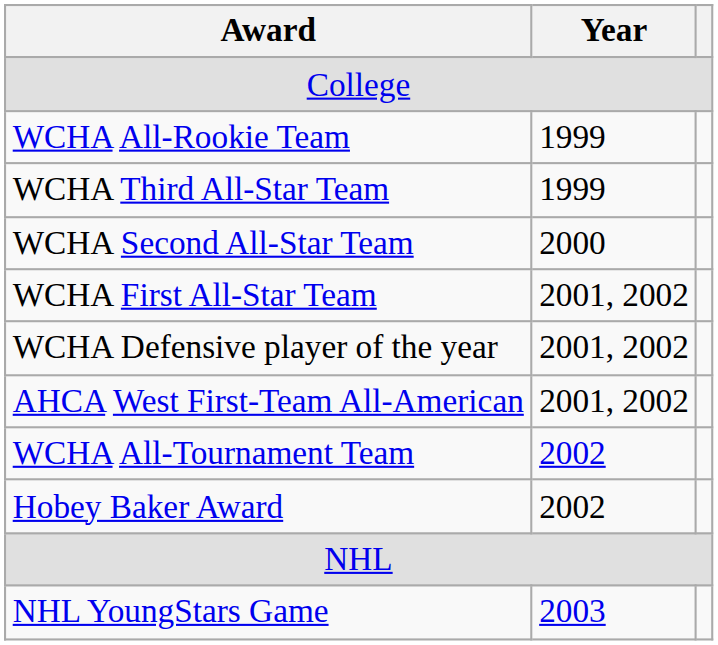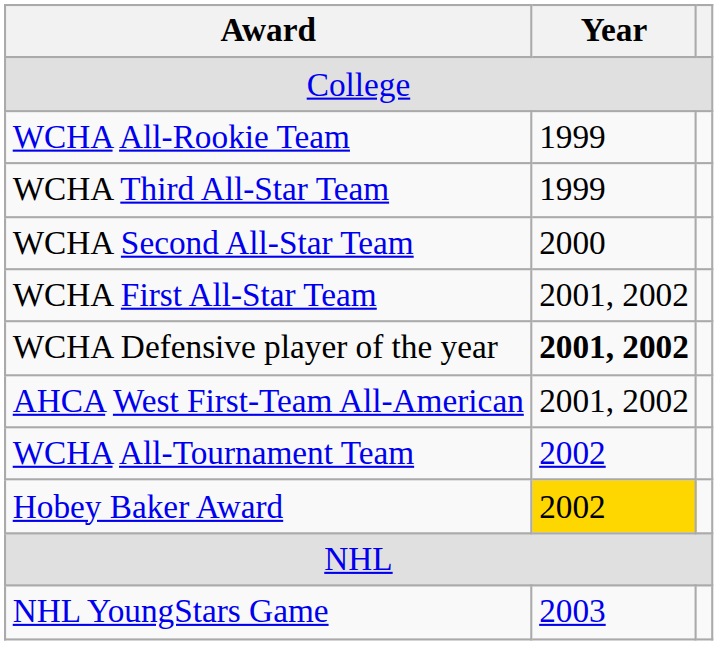(614, 347) normal -> (614, 347) bold
(572, 505) no background -> (572, 505) gold background
